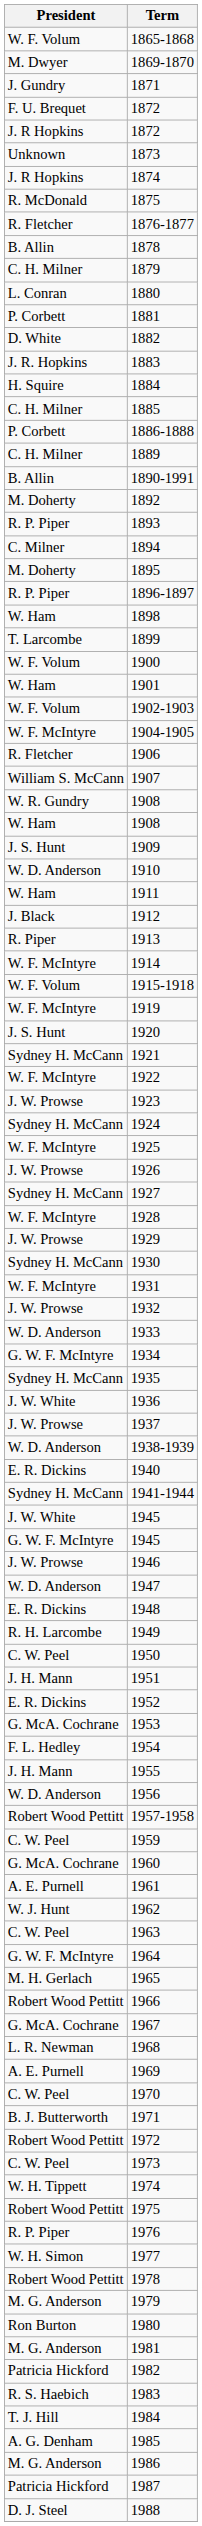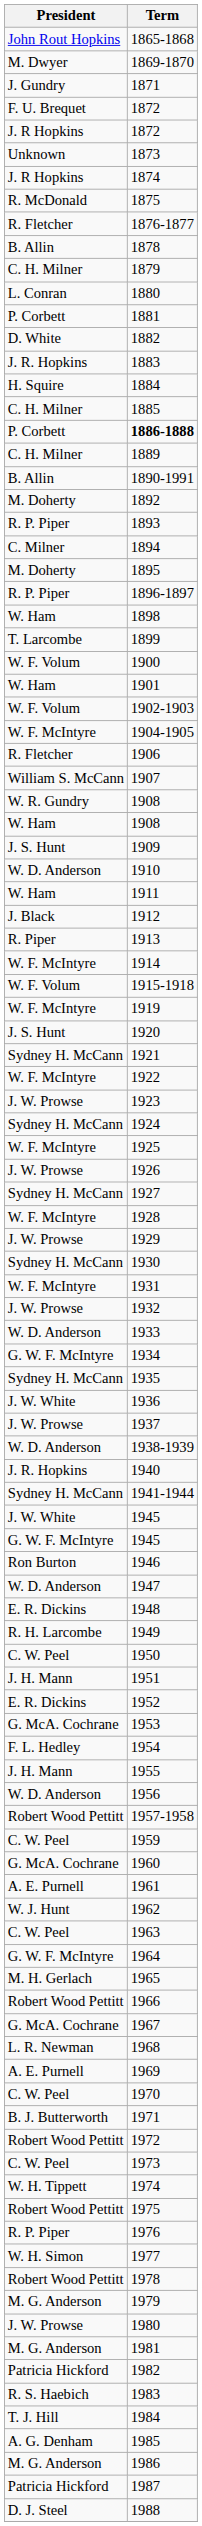(44, 39) W. F. Volum -> (64, 39) John Rout Hopkins
(162, 431) normal -> (162, 431) bold
(47, 1470) E. R. Dickins -> (47, 1470) J. R. Hopkins
(45, 1563) J. W. Prowse -> (42, 1563) Ron Burton
(42, 2325) Ron Burton -> (45, 2325) J. W. Prowse
